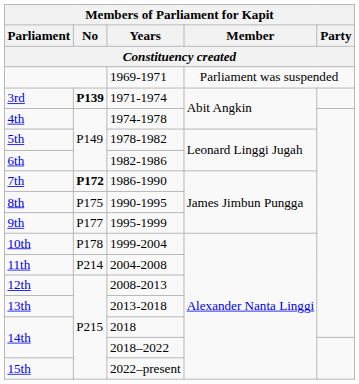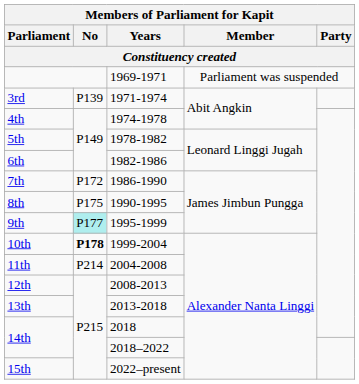(90, 98) bold -> (90, 98) normal
(90, 181) bold -> (90, 181) normal
(90, 222) no background -> (90, 222) paleturquoise background
(90, 243) normal -> (90, 243) bold
